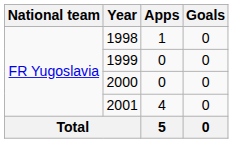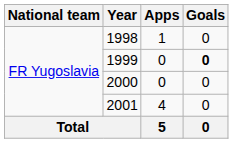(206, 60) normal -> (206, 60) bold
